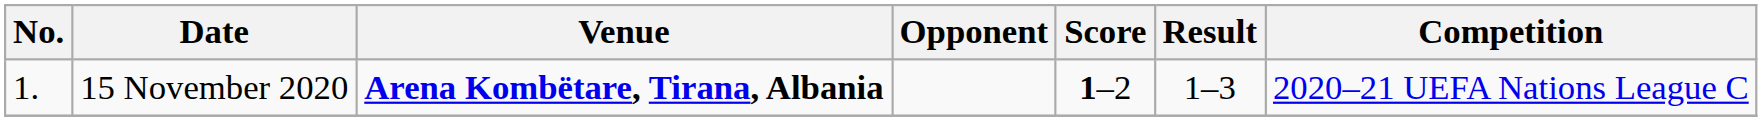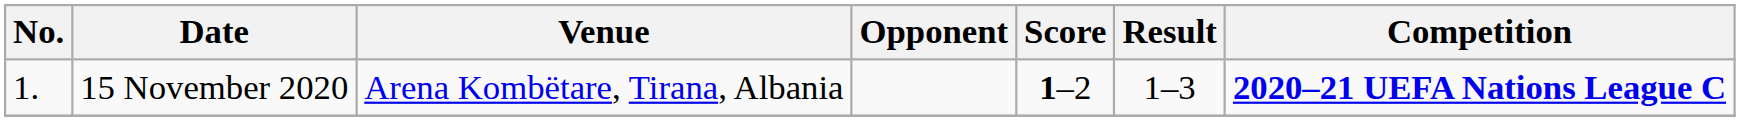(624, 87) bold -> (604, 87) normal
(1511, 87) normal -> (1480, 87) bold
